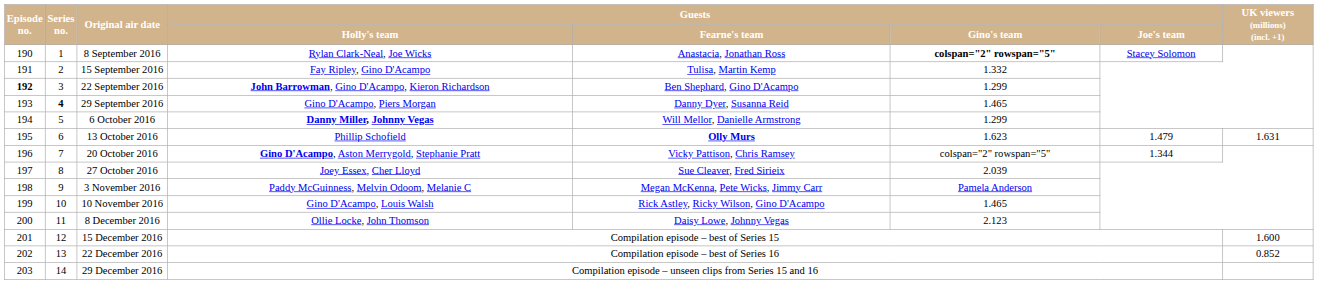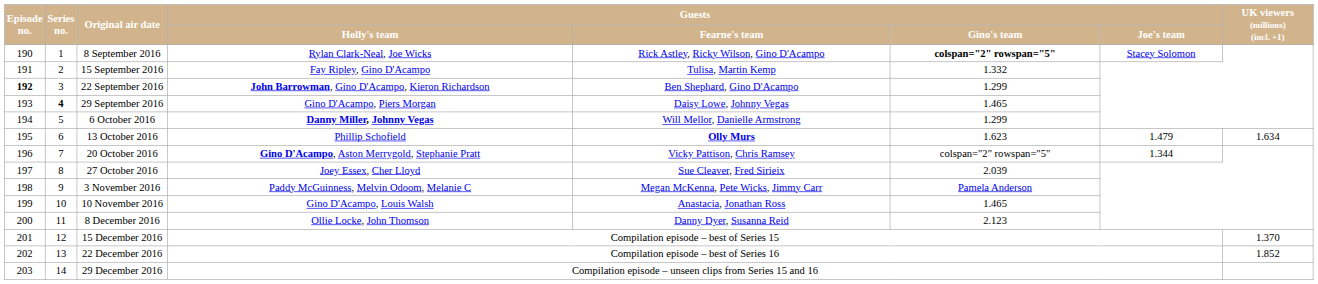(731, 53) Anastacia, Jonathan Ross -> (731, 53) Rick Astley, Ricky Wilson, Gino D'Acampo
(731, 103) Danny Dyer, Susanna Reid -> (731, 103) Daisy Lowe, Johnny Vegas
(1268, 137) 1.631 -> (1268, 137) 1.634
(731, 204) Rick Astley, Ricky Wilson, Gino D'Acampo -> (731, 204) Anastacia, Jonathan Ross
(731, 220) Daisy Lowe, Johnny Vegas -> (731, 220) Danny Dyer, Susanna Reid
(1268, 237) 1.600 -> (1268, 237) 1.370
(1268, 254) 0.852 -> (1268, 254) 1.852
